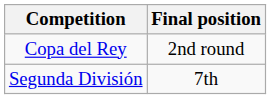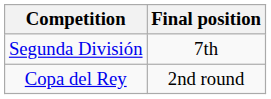rows swapped: (76, 78) <-> (76, 49)
